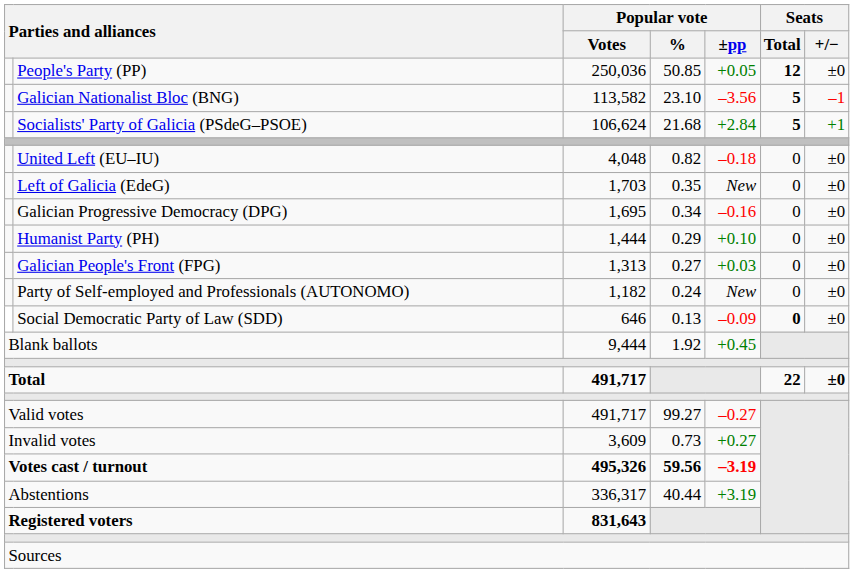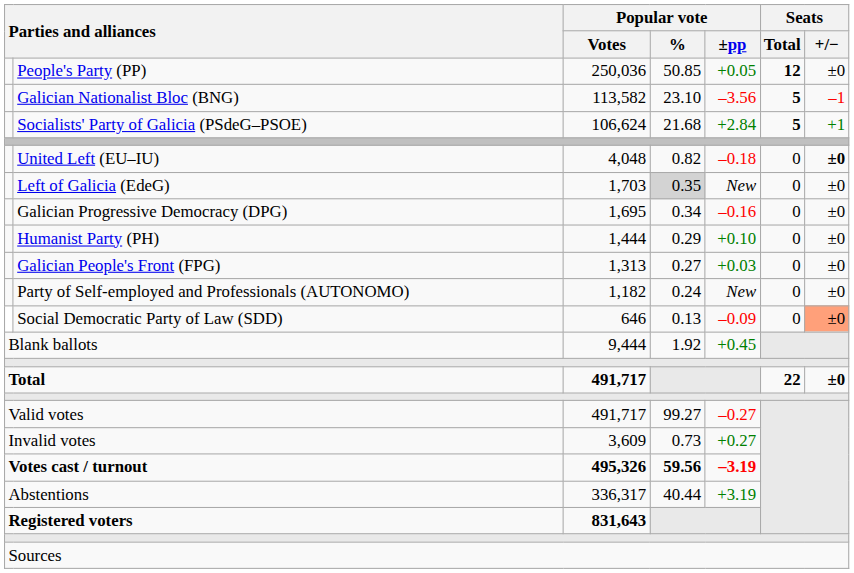(836, 158) normal -> (836, 158) bold
(686, 185) no background -> (686, 185) lightgrey background
(796, 318) bold -> (796, 318) normal
(836, 318) no background -> (836, 318) lightsalmon background
